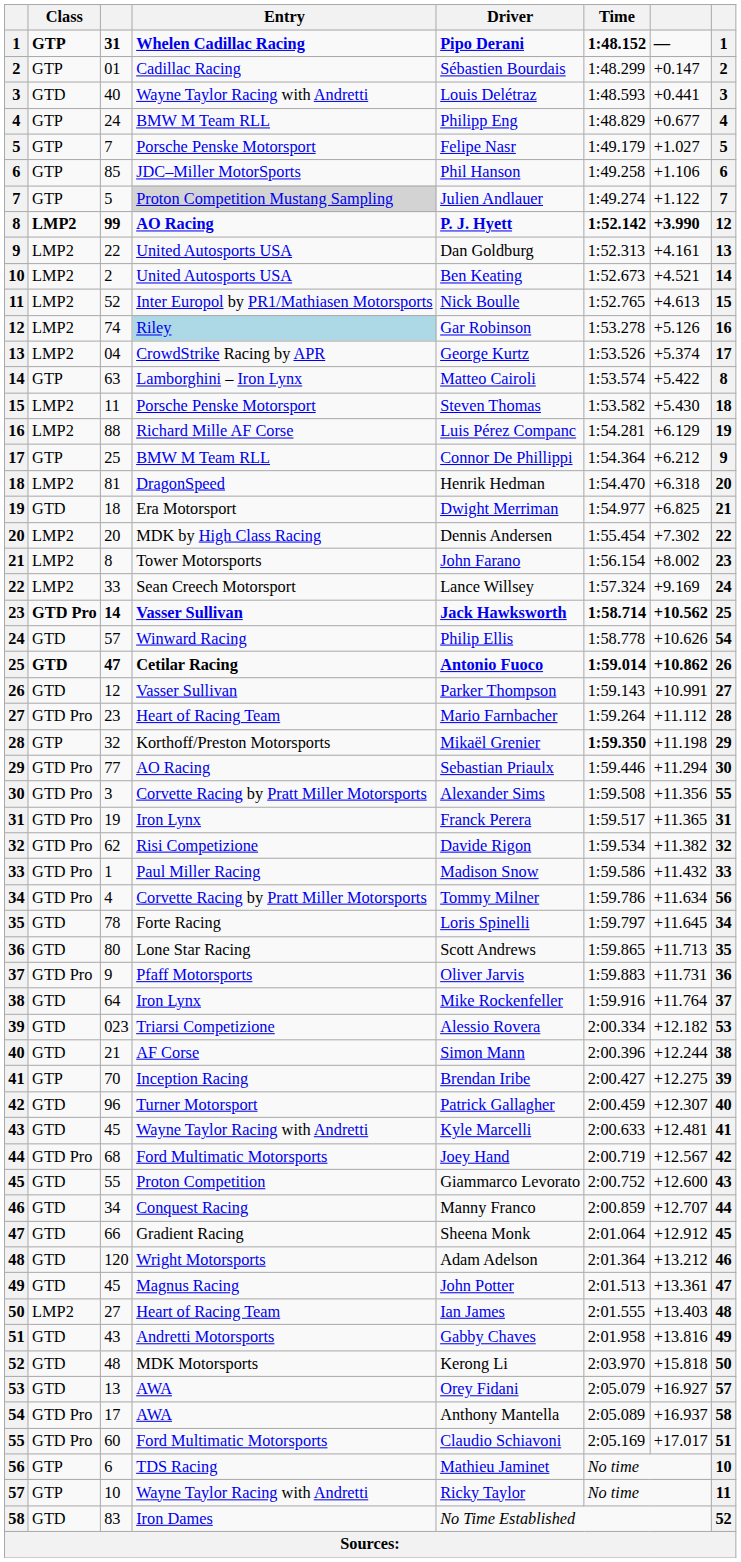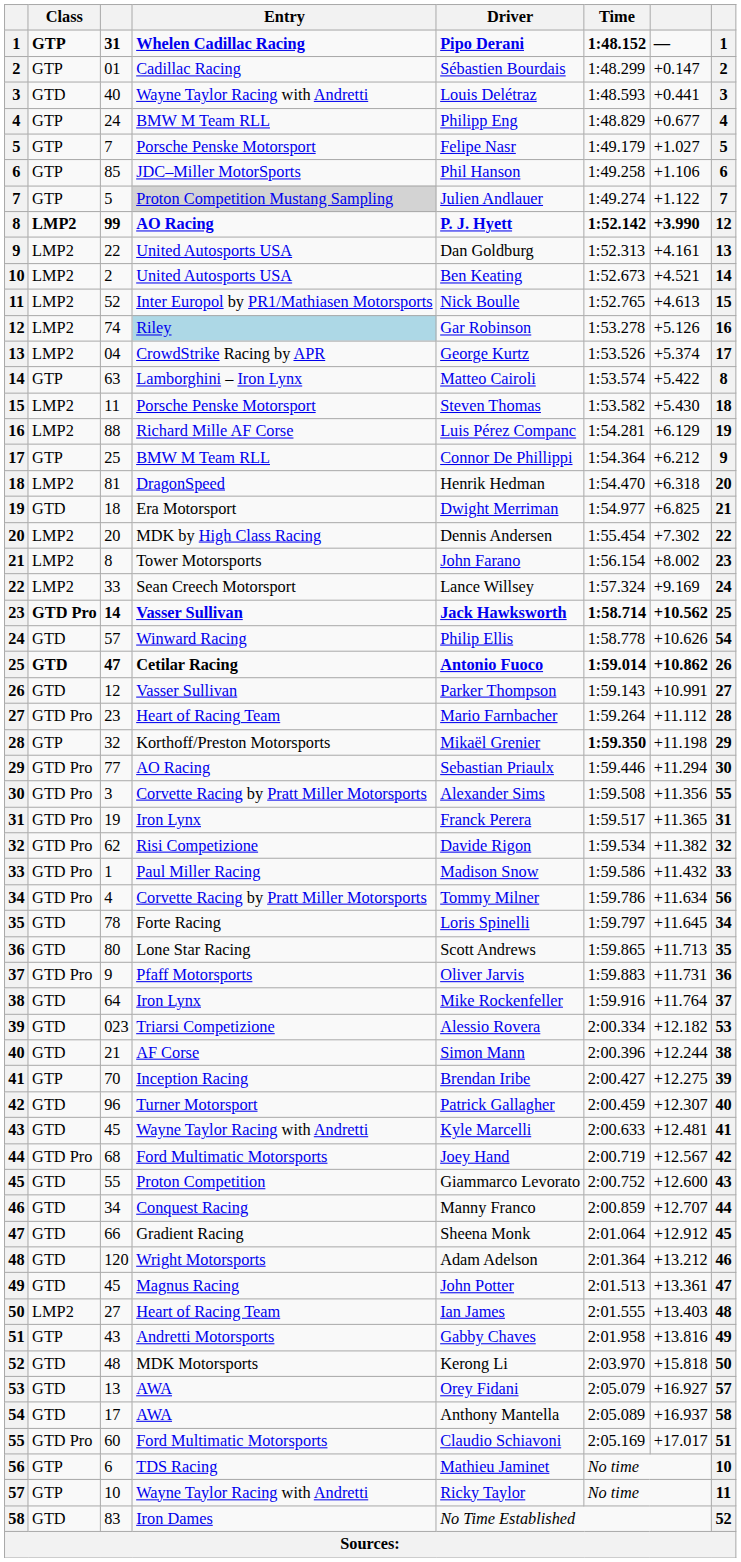(49, 1337) GTD -> (48, 1337) GTP
(62, 1415) GTD Pro -> (49, 1415) GTD
